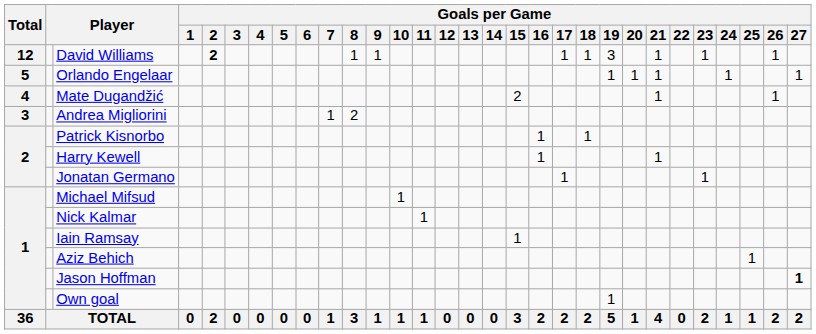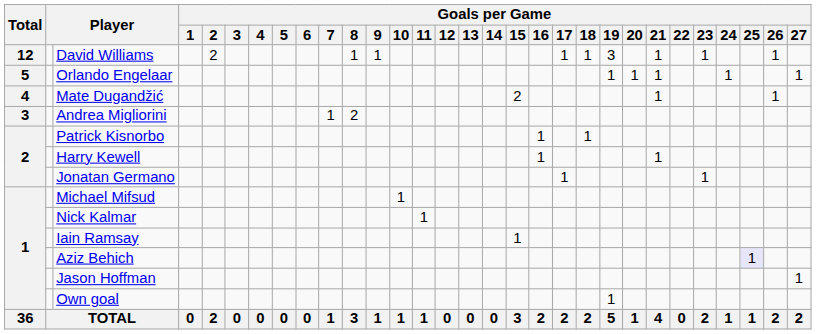(213, 55) bold -> (213, 55) normal
(752, 258) no background -> (752, 258) lavender background
(799, 278) bold -> (799, 278) normal
